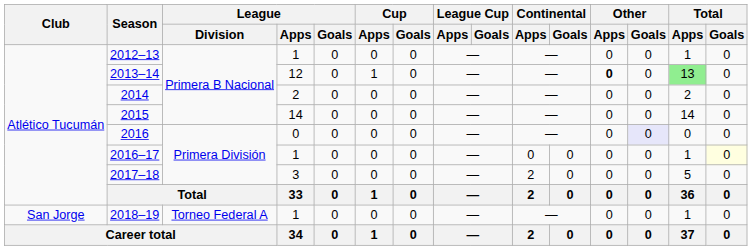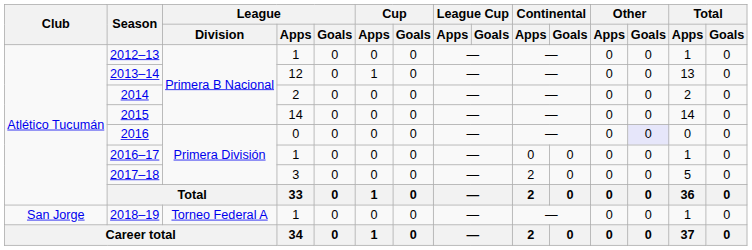(609, 74) bold -> (609, 74) normal
(688, 74) lightgreen background -> (688, 74) no background
(727, 154) lightyellow background -> (727, 154) no background
